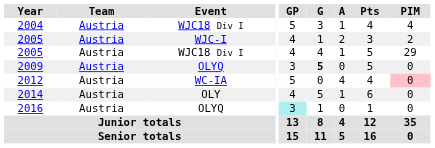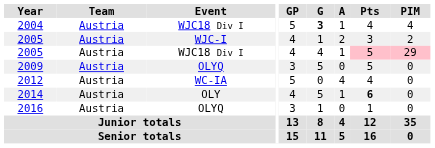(320, 25) normal -> (320, 25) bold
(370, 53) no background -> (370, 53) pink background
(410, 53) no background -> (410, 53) pink background
(320, 67) bold -> (320, 67) normal
(410, 81) pink background -> (410, 81) no background
(370, 95) normal -> (370, 95) bold
(292, 109) paleturquoise background -> (292, 109) no background
